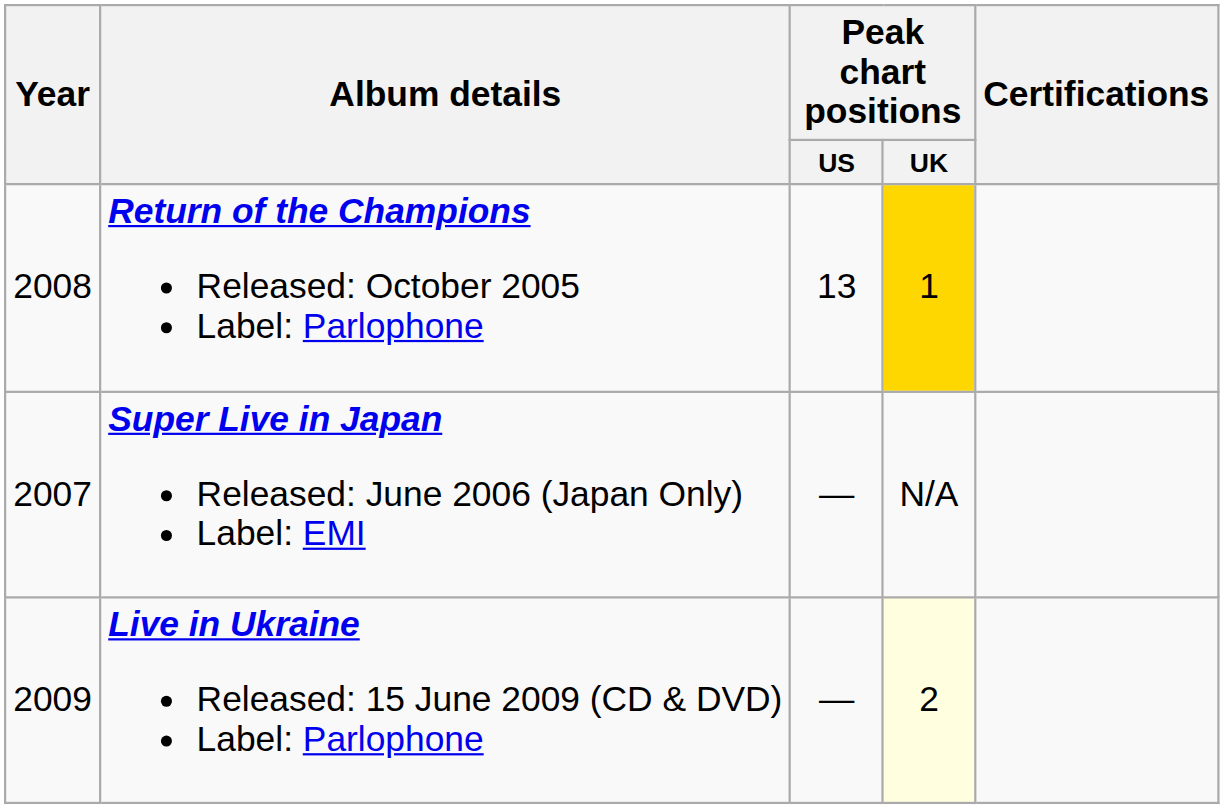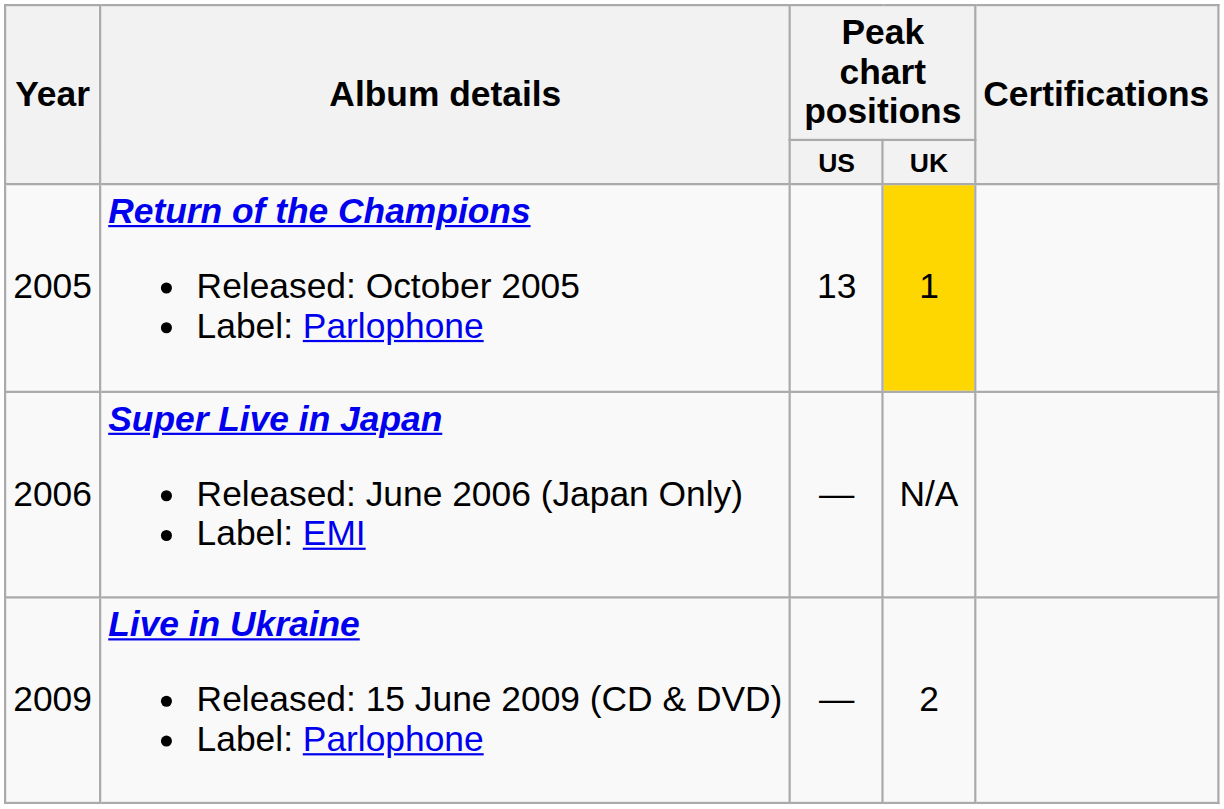(53, 287) 2008 -> (53, 287) 2005
(53, 493) 2007 -> (53, 493) 2006
(929, 699) lightyellow background -> (929, 699) no background
